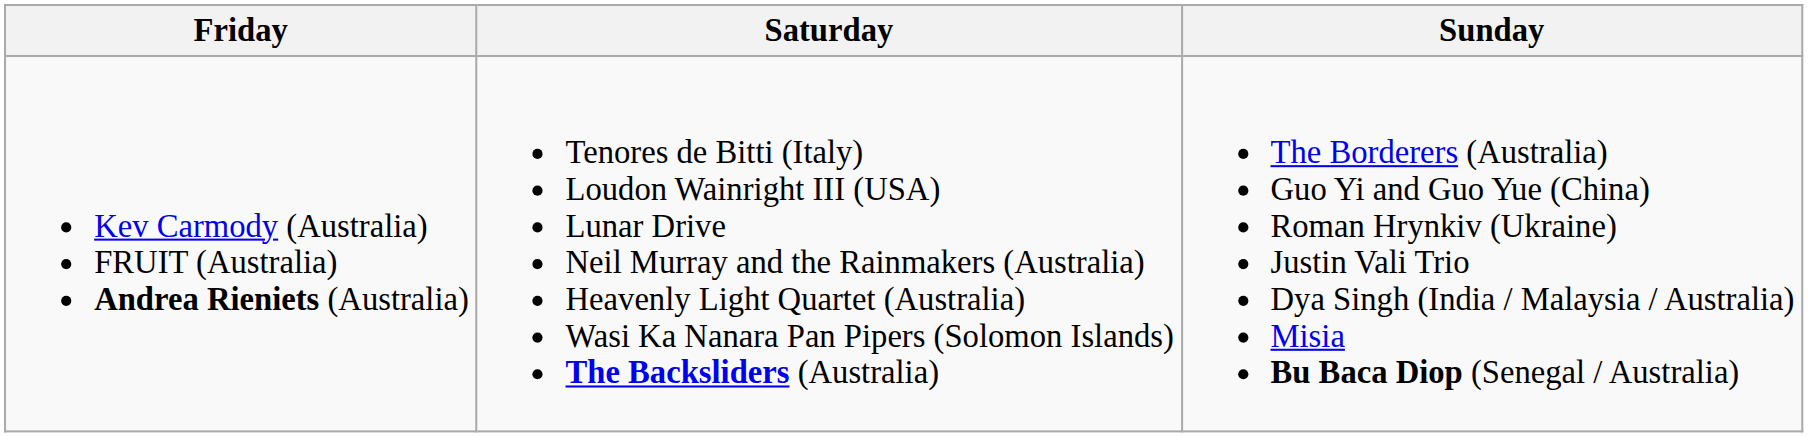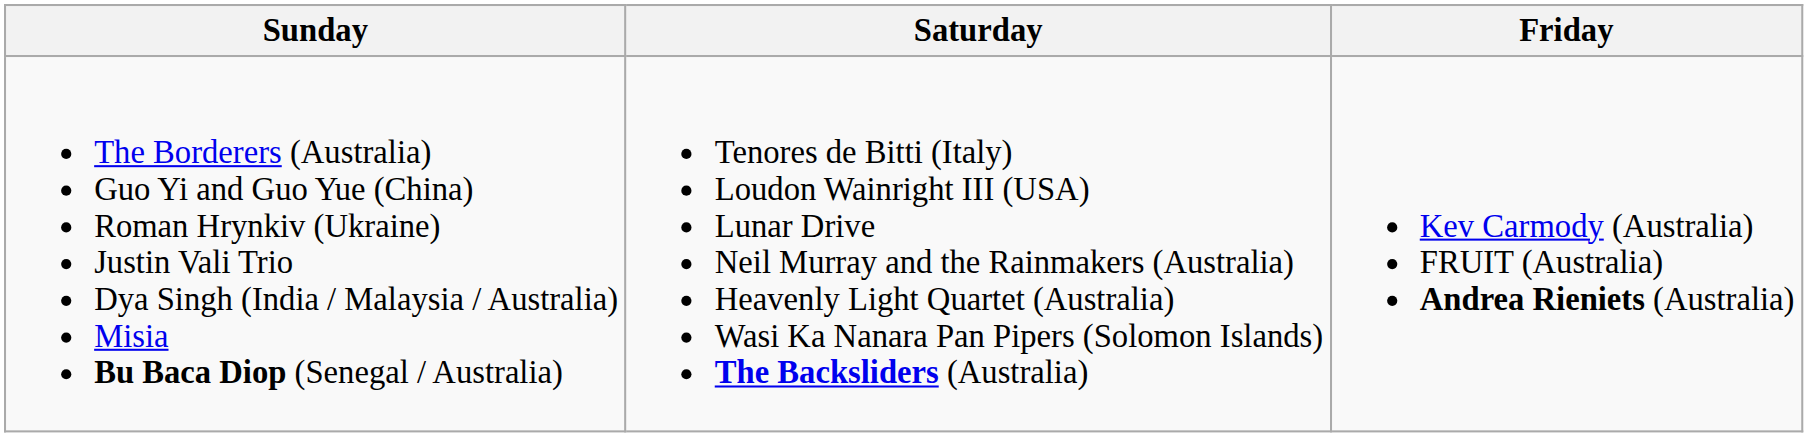columns swapped: (241, 30) <-> (1492, 30)
